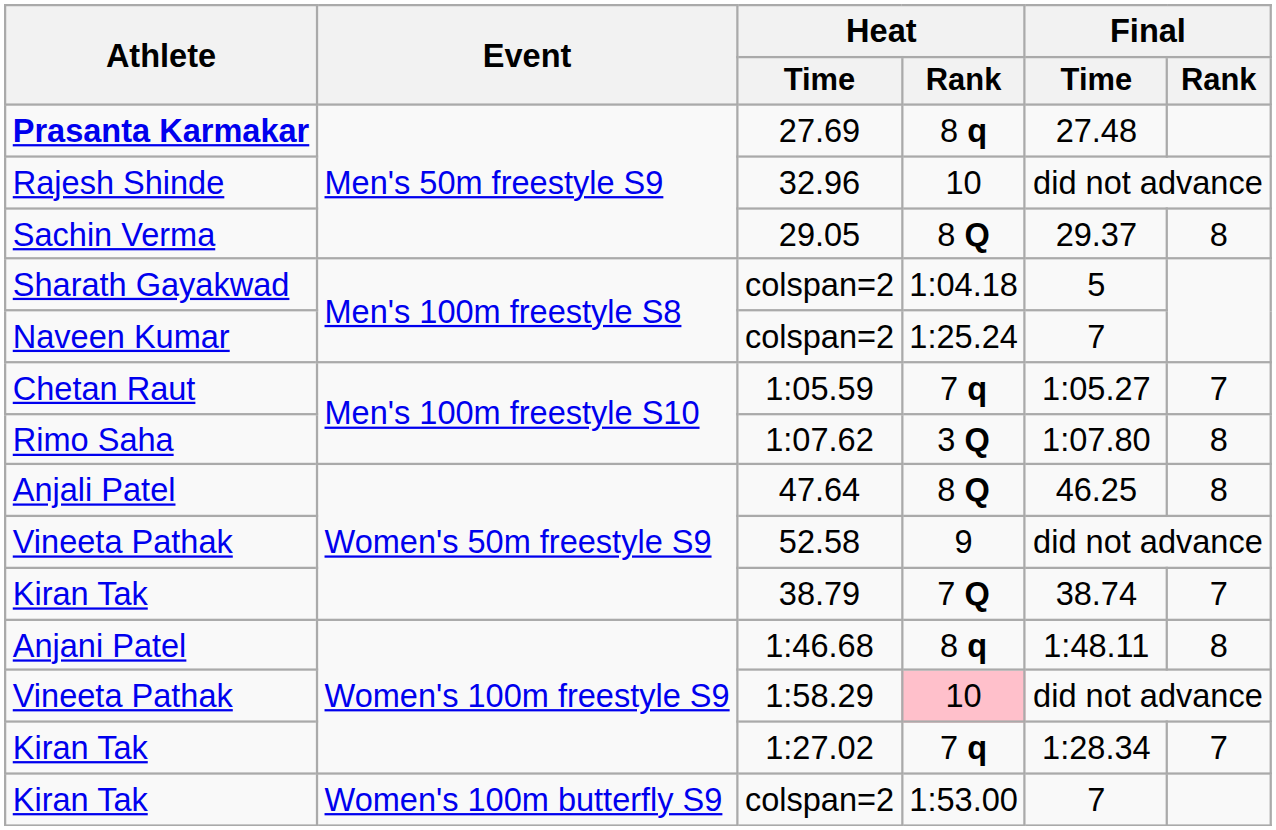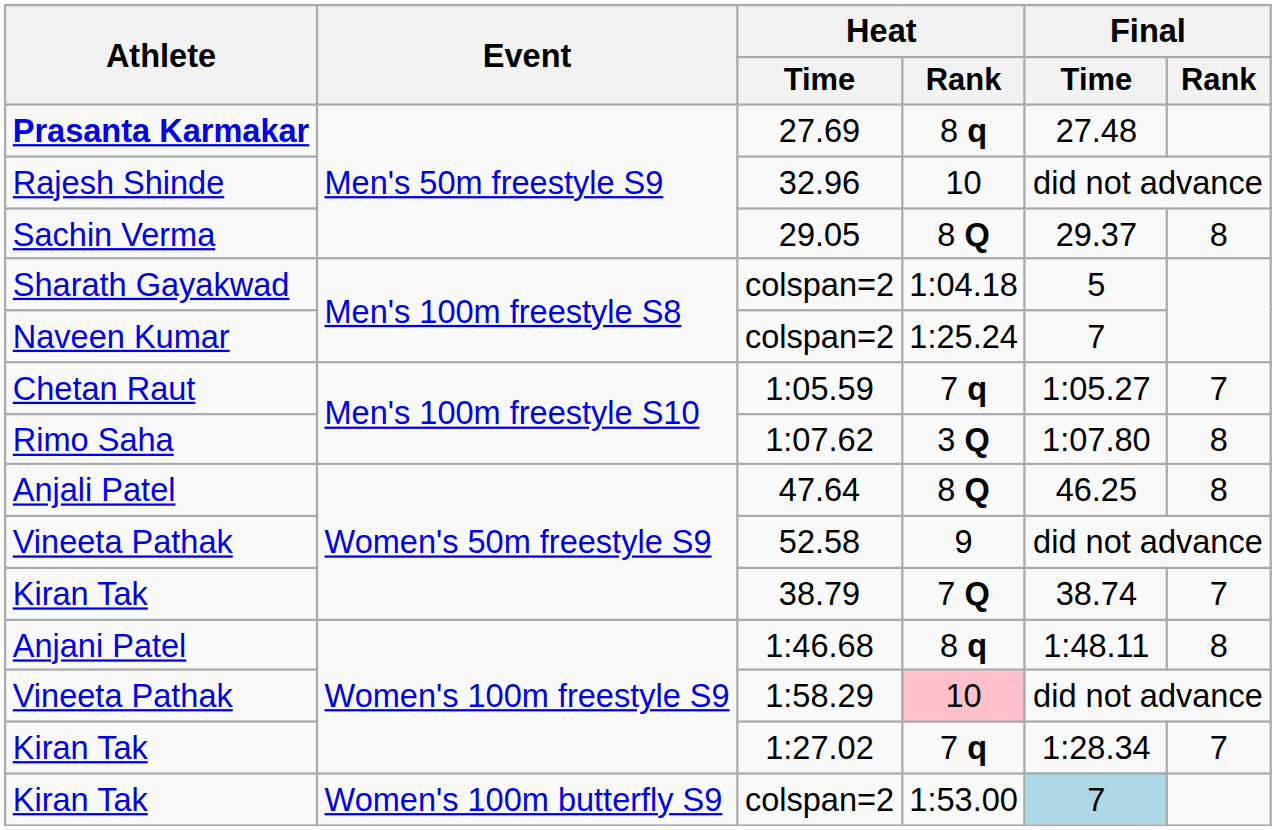(1096, 800) no background -> (1096, 800) lightblue background
